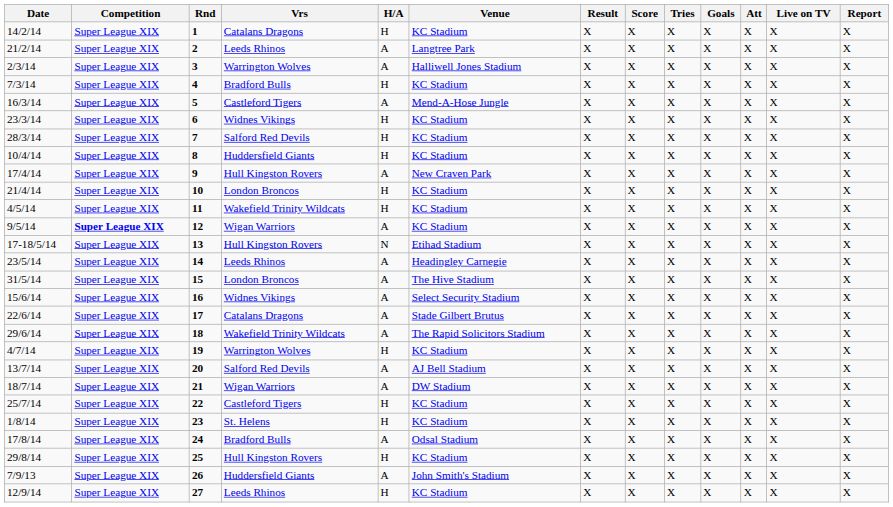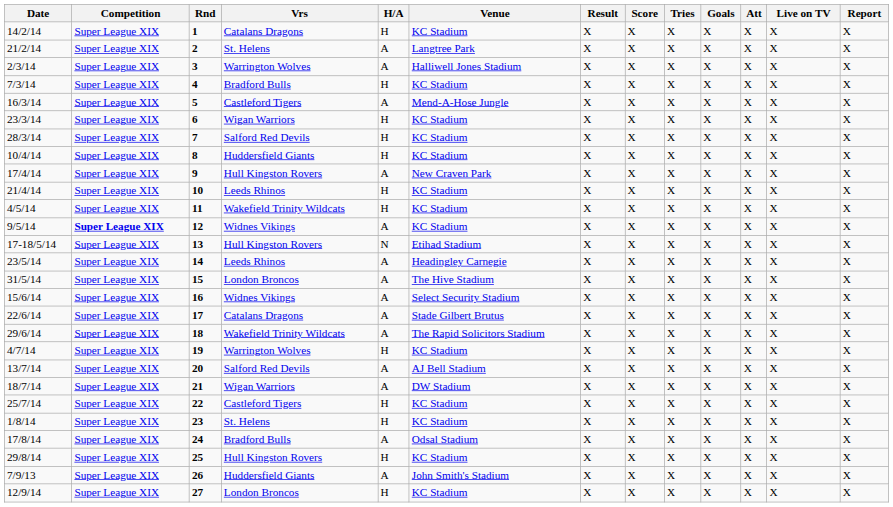(254, 48) Leeds Rhinos -> (247, 48) St. Helens
(259, 119) Widnes Vikings -> (259, 119) Wigan Warriors
(261, 191) London Broncos -> (254, 191) Leeds Rhinos
(259, 226) Wigan Warriors -> (259, 226) Widnes Vikings
(254, 492) Leeds Rhinos -> (261, 492) London Broncos
